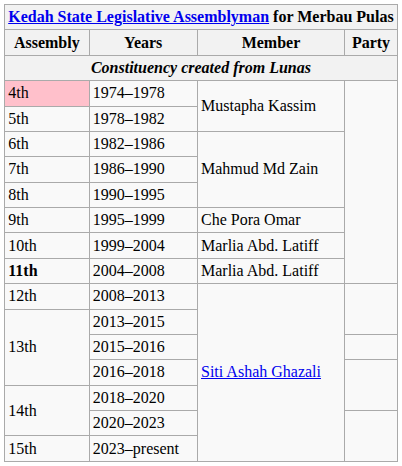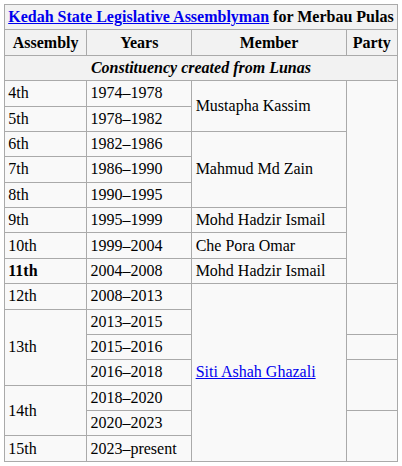(18, 93) pink background -> (18, 93) no background
(251, 220) Che Pora Omar -> (260, 220) Mohd Hadzir Ismail
(260, 245) Marlia Abd. Latiff -> (245, 245) Che Pora Omar
(260, 270) Marlia Abd. Latiff -> (260, 270) Mohd Hadzir Ismail
